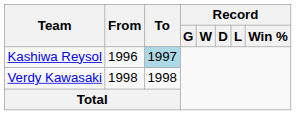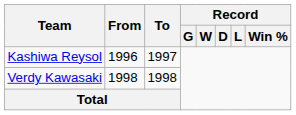(162, 57) lightblue background -> (162, 57) no background
